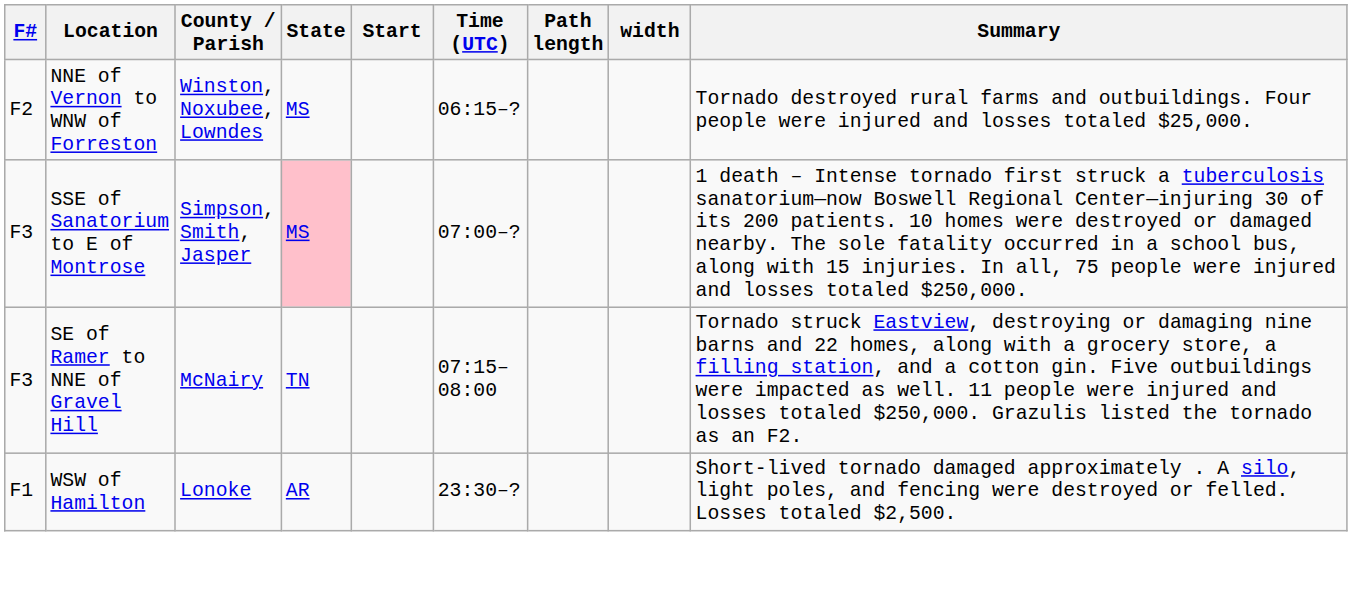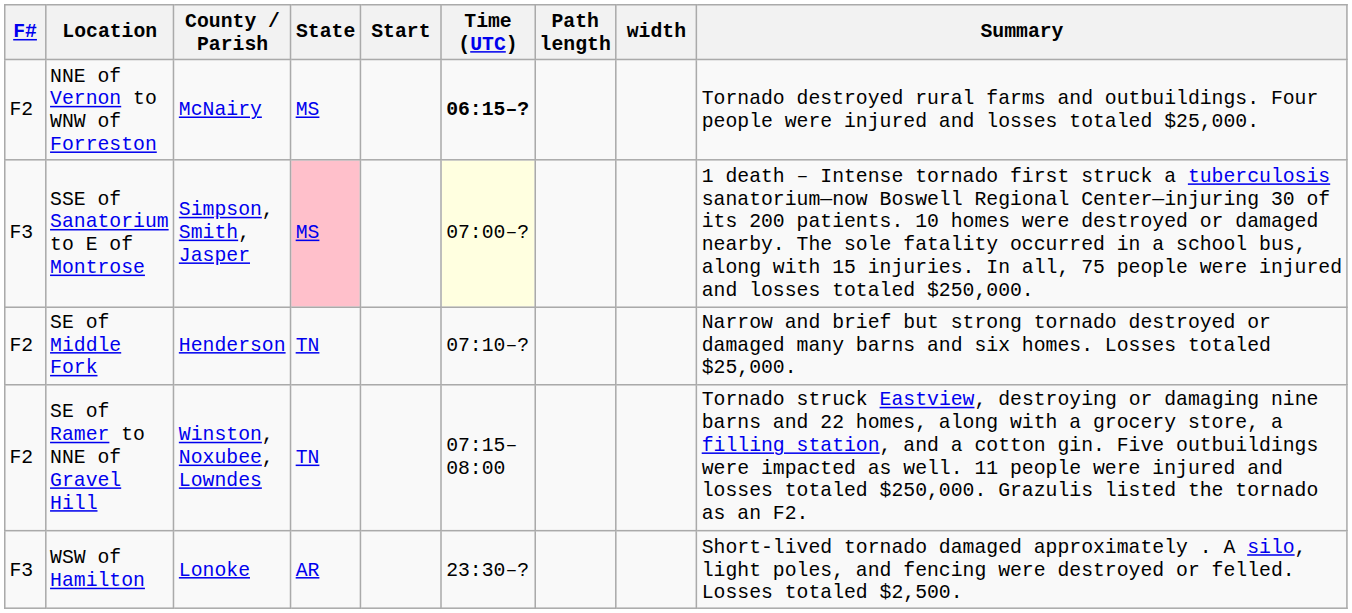(228, 110) Winston, Noxubee, Lowndes -> (220, 110) McNairy
(479, 110) normal -> (488, 110) bold
(479, 233) no background -> (488, 233) lightyellow background
+ row: (86, 345)
(21, 380) F3 -> (21, 457) F2
(222, 380) McNairy -> (226, 457) Winston, Noxubee, Lowndes
(21, 492) F1 -> (21, 569) F3
